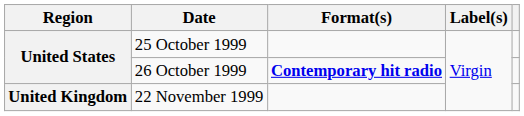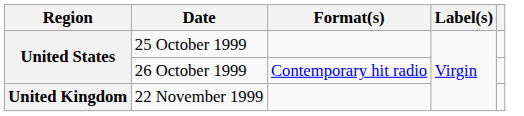(356, 70) bold -> (349, 70) normal
